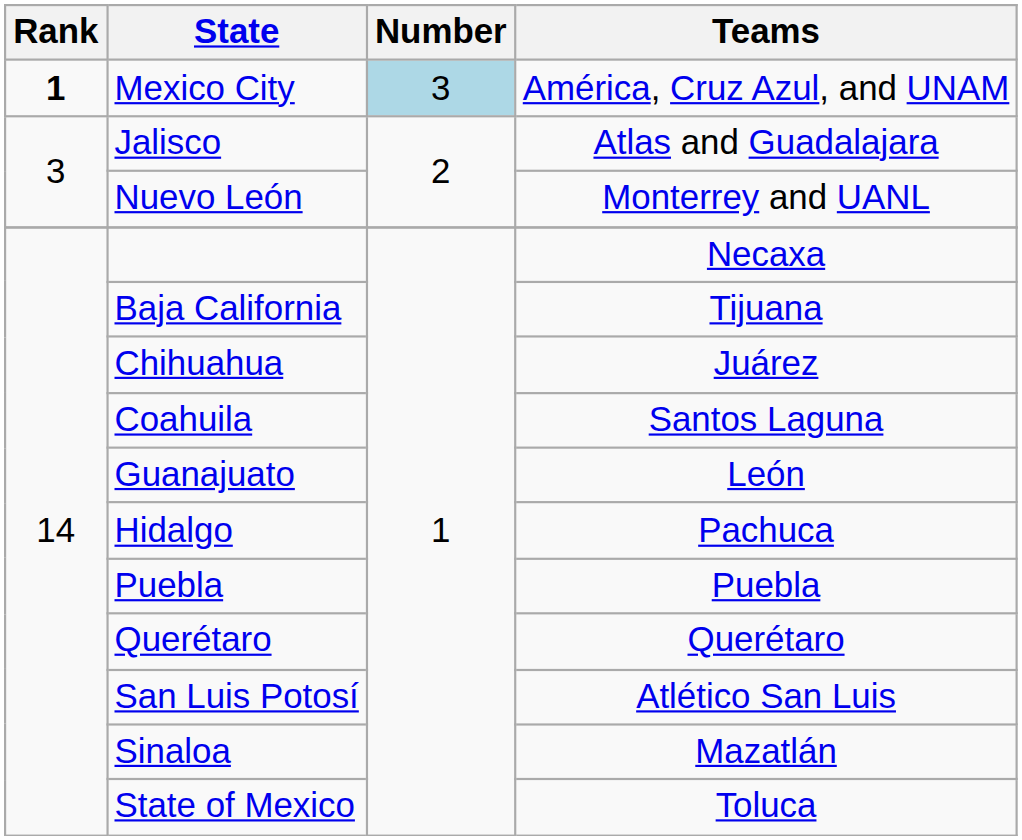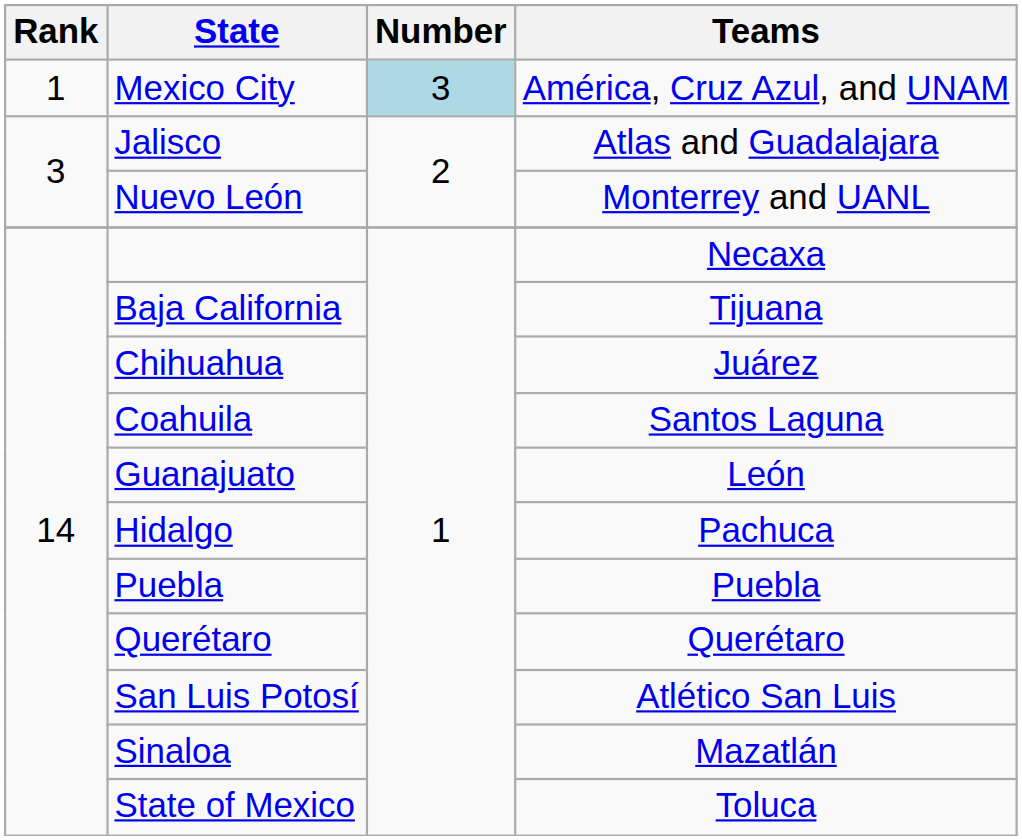(56, 87) bold -> (56, 87) normal
